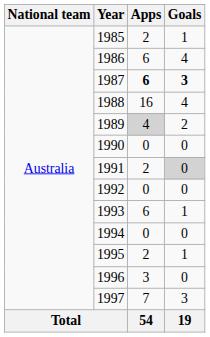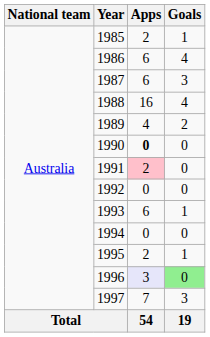(146, 80) bold -> (146, 80) normal
(185, 80) bold -> (185, 80) normal
(146, 124) lightgrey background -> (146, 124) no background
(146, 146) normal -> (146, 146) bold
(146, 168) no background -> (146, 168) pink background
(185, 168) lightgrey background -> (185, 168) no background
(146, 277) no background -> (146, 277) lavender background
(185, 277) no background -> (185, 277) lightgreen background
